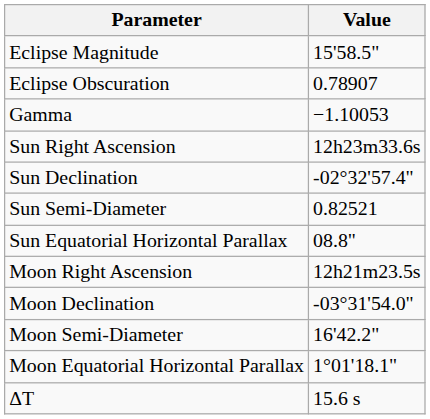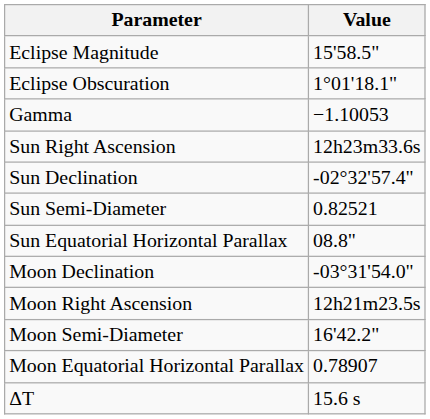(345, 83) 0.78907 -> (355, 83) 1°01'18.1"
rows swapped: (101, 271) <-> (82, 303)
(355, 366) 1°01'18.1" -> (345, 366) 0.78907
